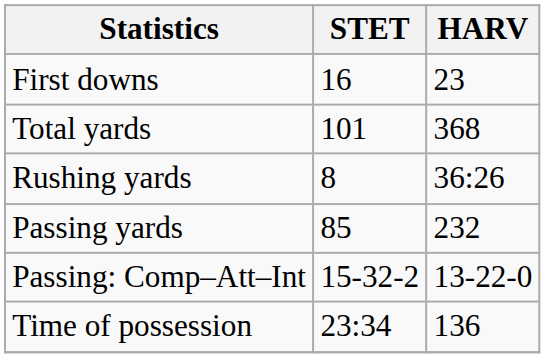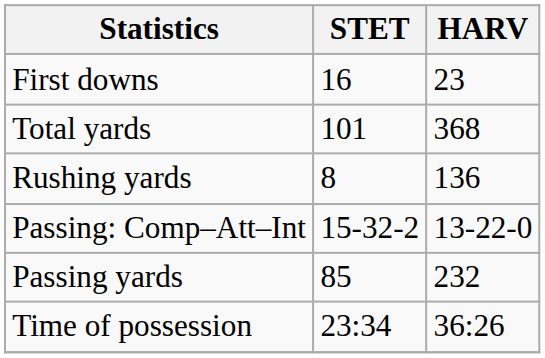(469, 177) 36:26 -> (457, 177) 136
rows swapped: (98, 227) <-> (159, 276)
(457, 326) 136 -> (469, 326) 36:26
